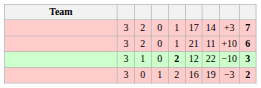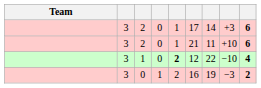(248, 28) 7 -> (248, 28) 6
(248, 59) 3 -> (248, 59) 4
